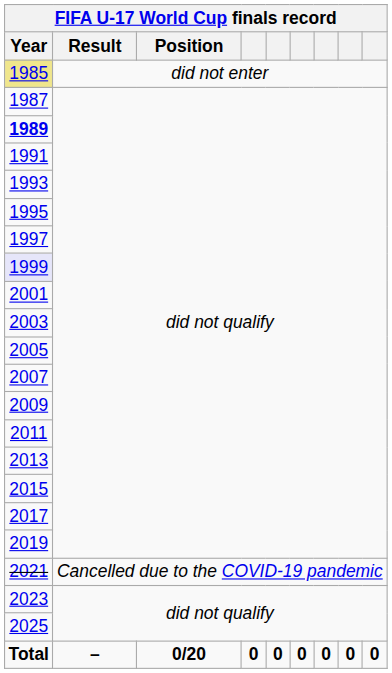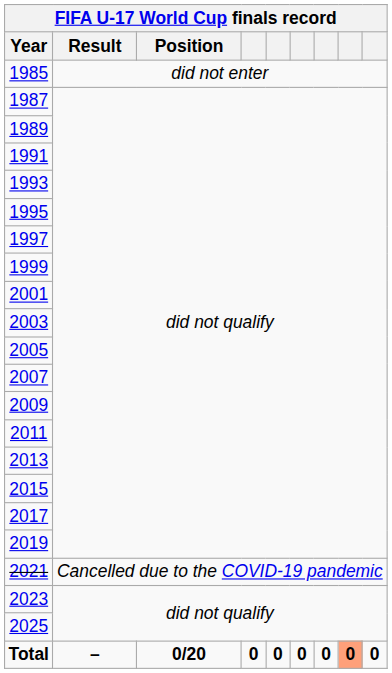(29, 73) khaki background -> (29, 73) no background
(29, 128) bold -> (29, 128) normal
(29, 267) lavender background -> (29, 267) no background
(350, 654) no background -> (350, 654) lightsalmon background
